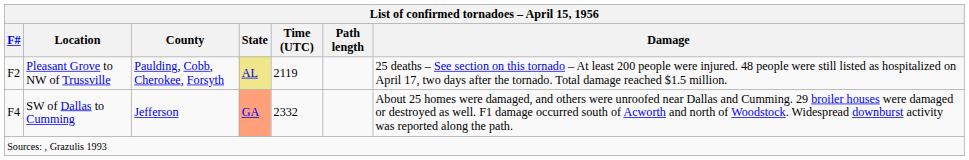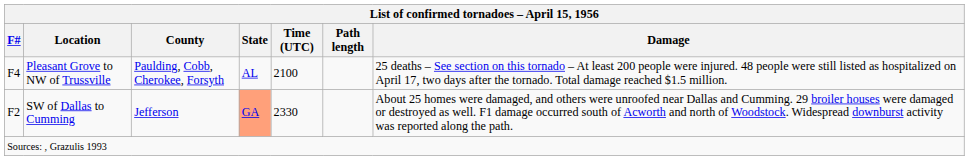(14, 73) F2 -> (14, 73) F4
(250, 73) khaki background -> (250, 73) no background
(286, 73) 2119 -> (286, 73) 2100
(14, 113) F4 -> (14, 113) F2
(286, 113) 2332 -> (286, 113) 2330
